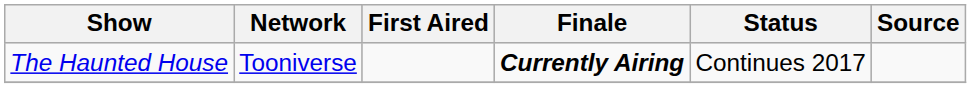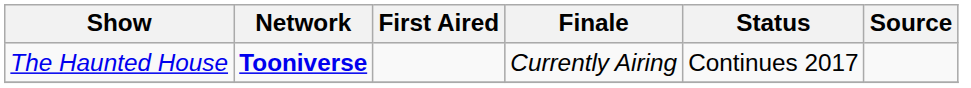(298, 62) normal -> (303, 62) bold
(592, 62) bold -> (594, 62) normal
